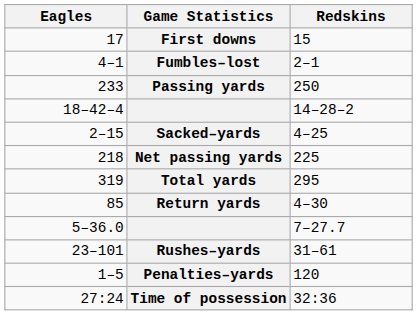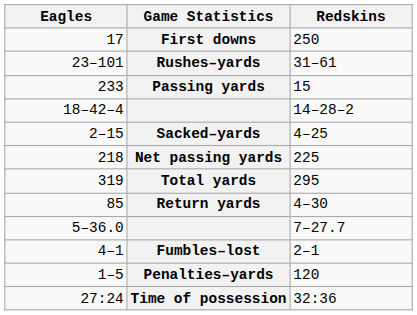(302, 40) 15 -> (306, 40) 250
rows swapped: (98, 251) <-> (111, 63)
(306, 87) 250 -> (302, 87) 15
